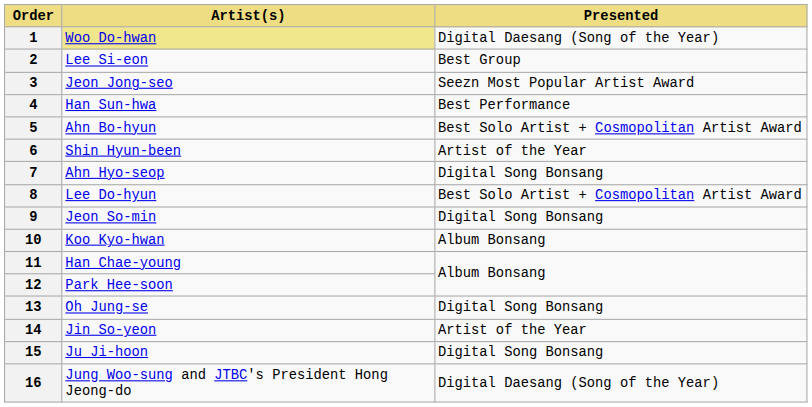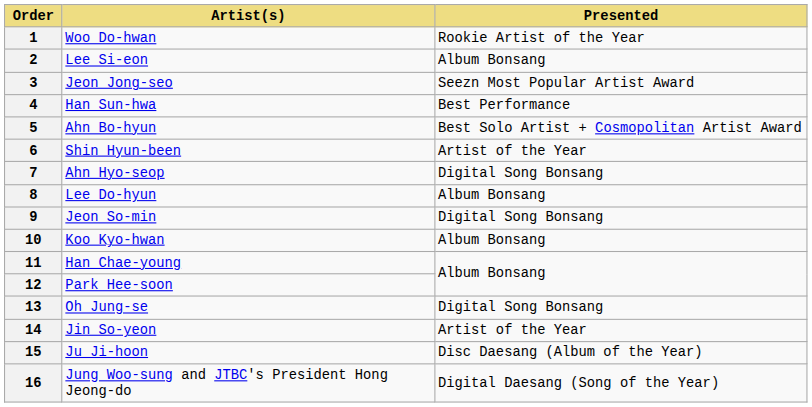(111, 38) khaki background -> (111, 38) no background
(579, 38) Digital Daesang (Song of the Year) -> (541, 38) Rookie Artist of the Year
(479, 61) Best Group -> (492, 61) Album Bonsang
(620, 195) Best Solo Artist + Cosmopolitan Artist Award -> (492, 195) Album Bonsang
(521, 353) Digital Song Bonsang -> (570, 353) Disc Daesang (Album of the Year)
